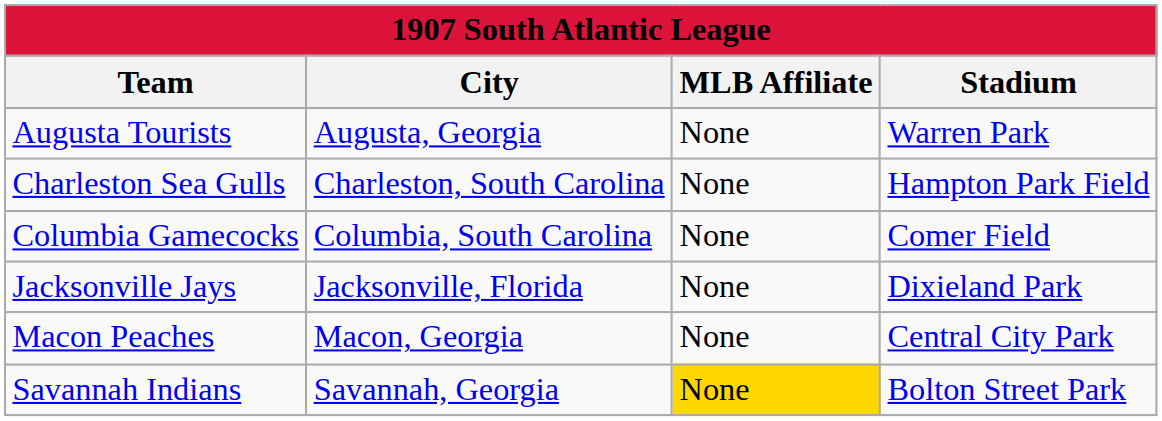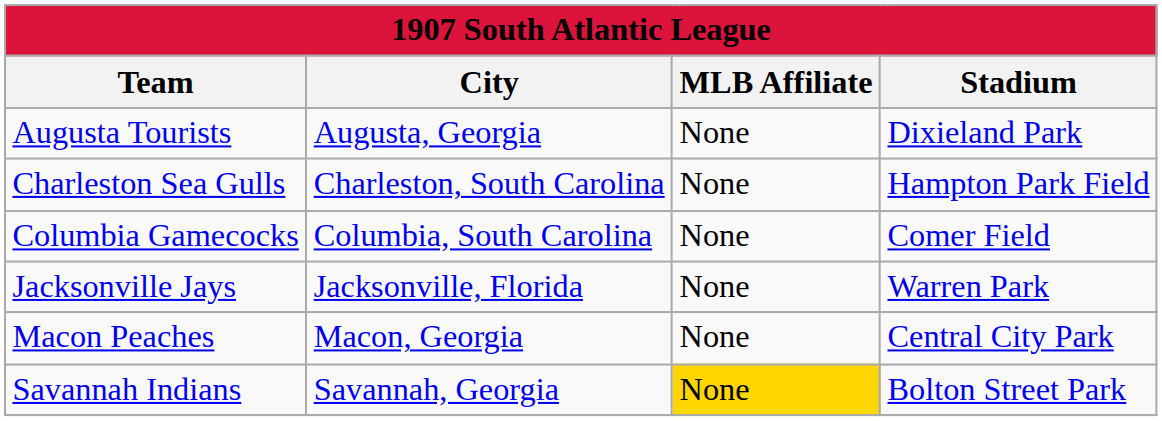(968, 132) Warren Park -> (985, 132) Dixieland Park
(985, 286) Dixieland Park -> (968, 286) Warren Park
